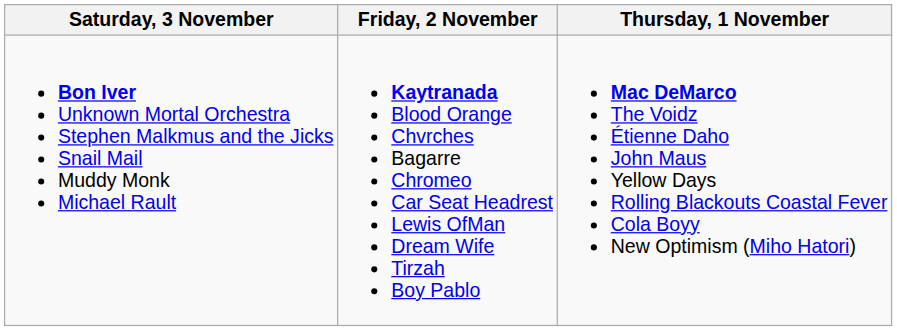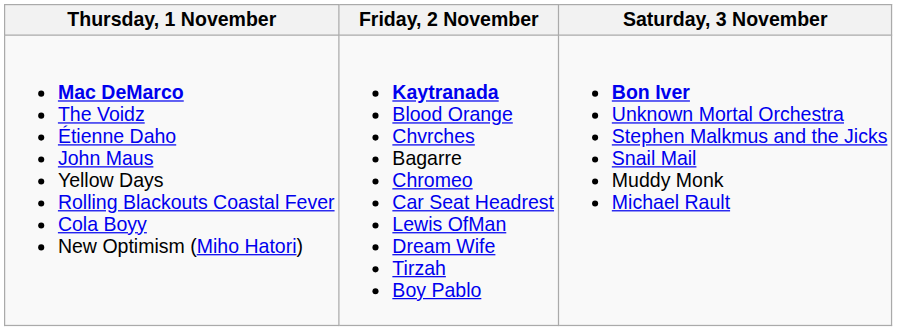columns swapped: (725, 19) <-> (171, 19)
